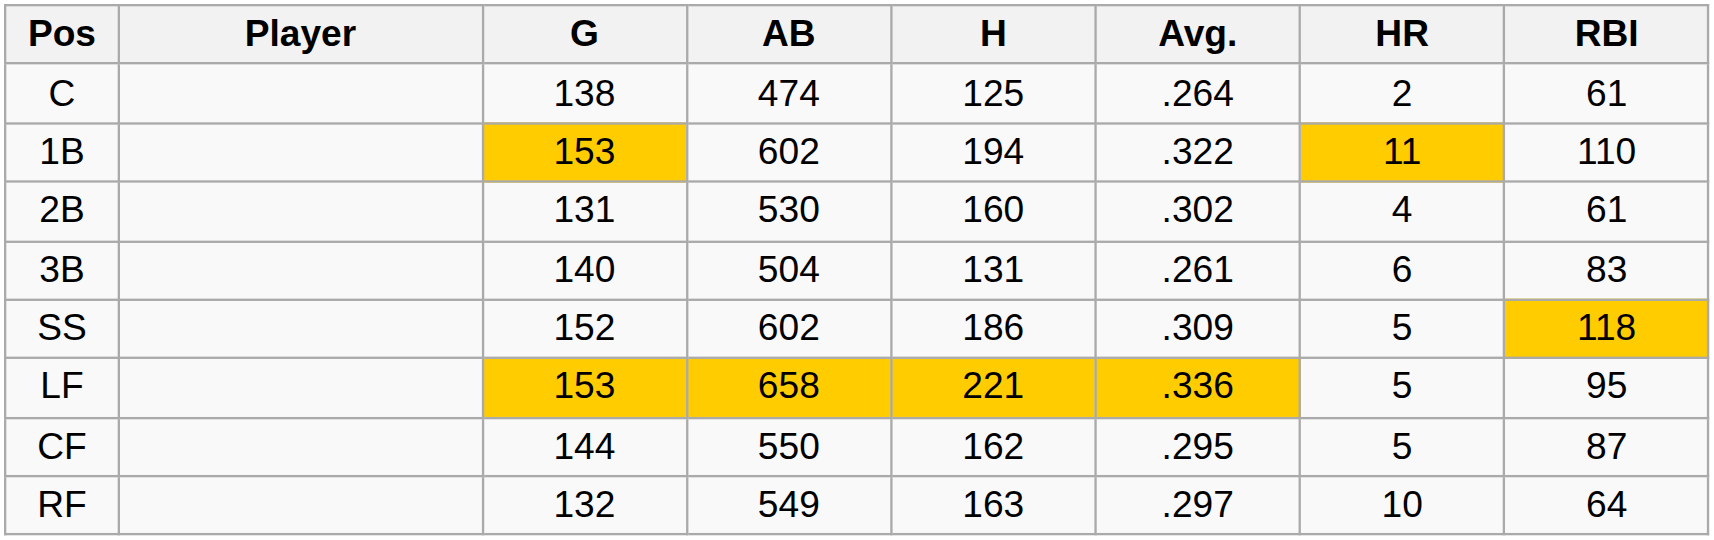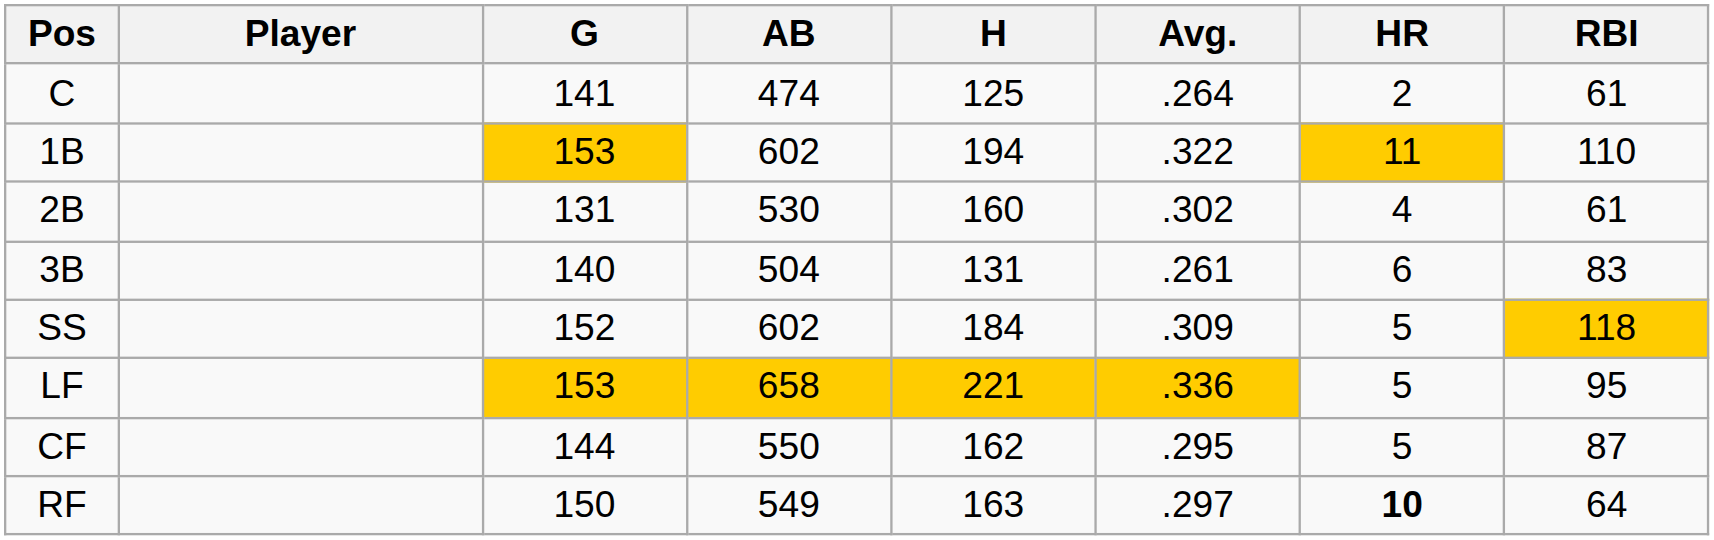(584, 92) 138 -> (584, 92) 141
(993, 328) 186 -> (993, 328) 184
(584, 504) 132 -> (584, 504) 150
(1402, 504) normal -> (1402, 504) bold
